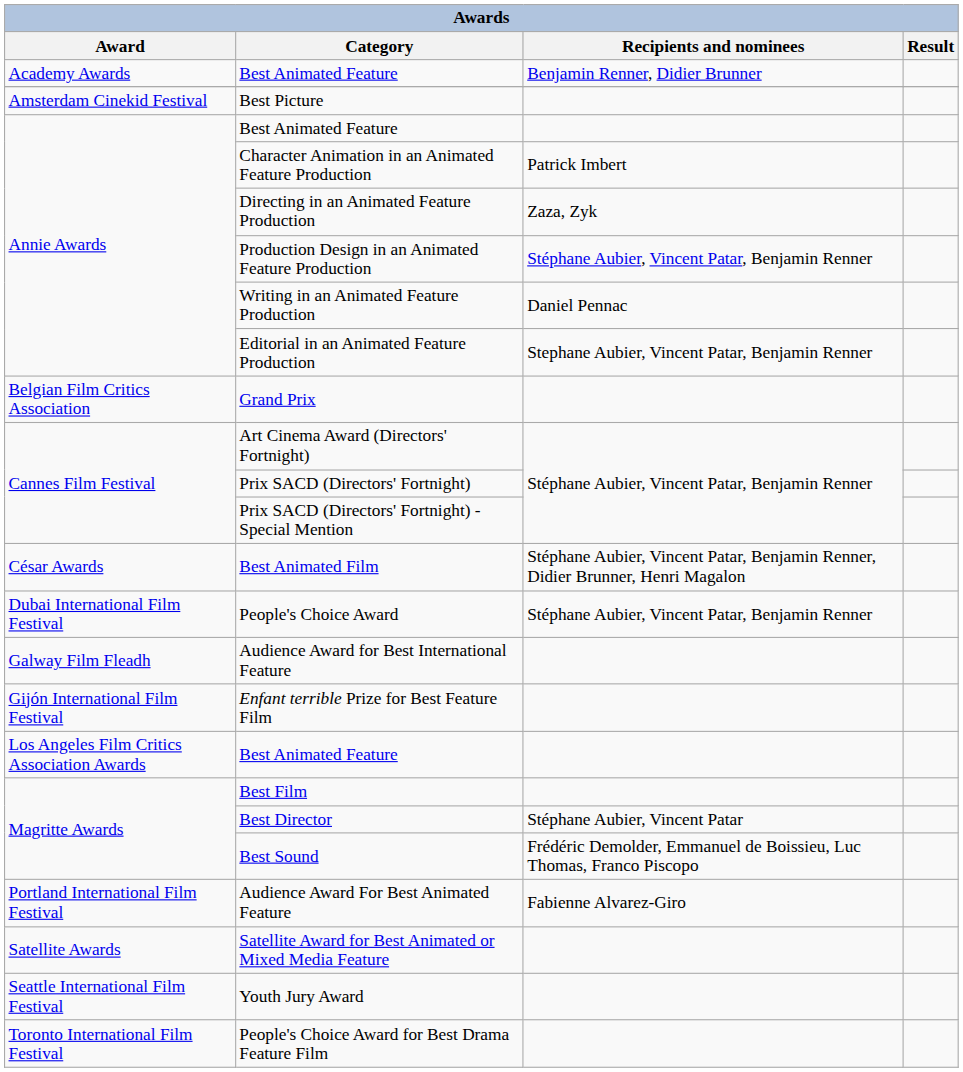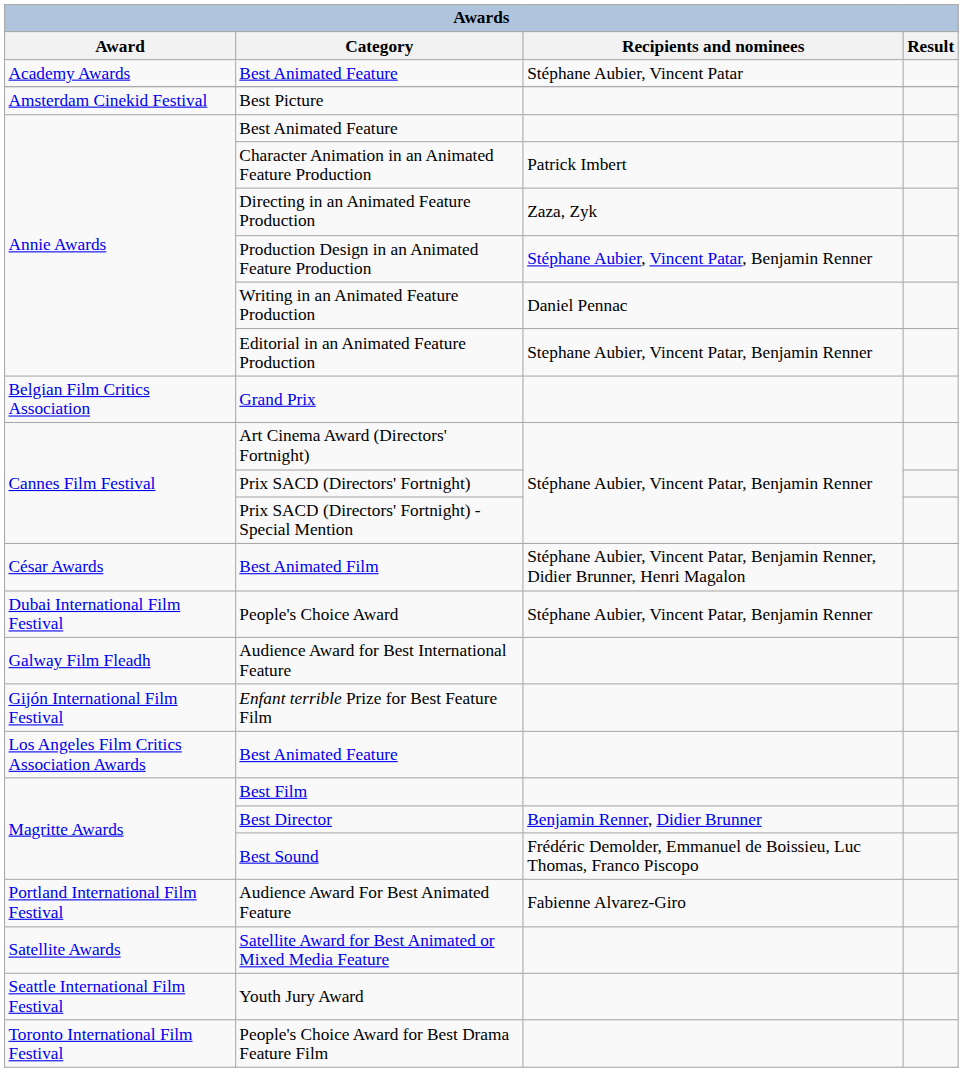(644, 73) Benjamin Renner, Didier Brunner -> (635, 73) Stéphane Aubier, Vincent Patar
(635, 819) Stéphane Aubier, Vincent Patar -> (644, 819) Benjamin Renner, Didier Brunner
